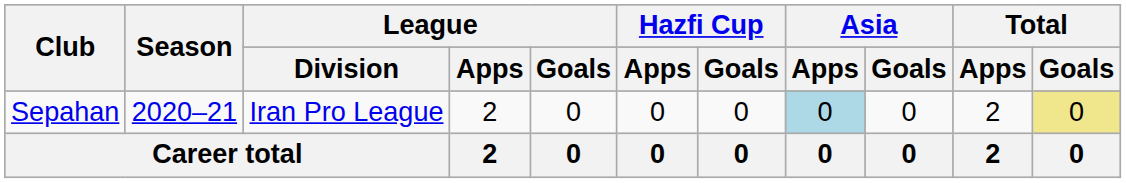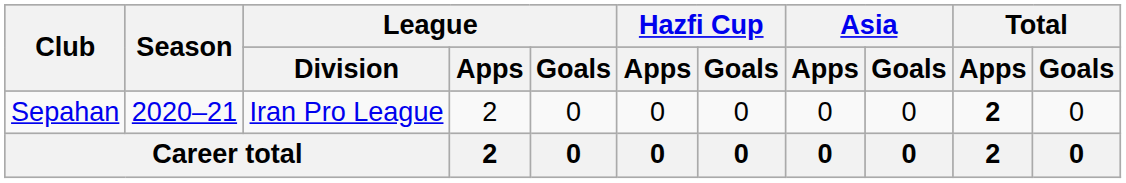(825, 111) lightblue background -> (825, 111) no background
(993, 111) normal -> (993, 111) bold
(1077, 111) khaki background -> (1077, 111) no background
